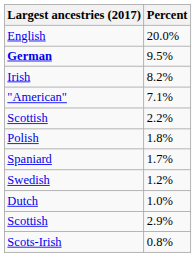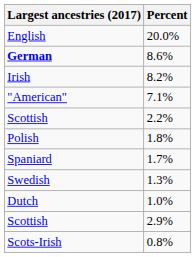(160, 56) 9.5% -> (160, 56) 8.6%
(160, 180) 1.2% -> (160, 180) 1.3%
